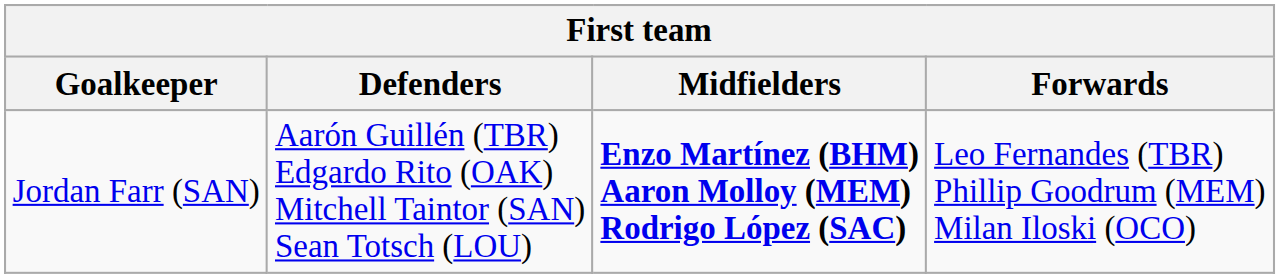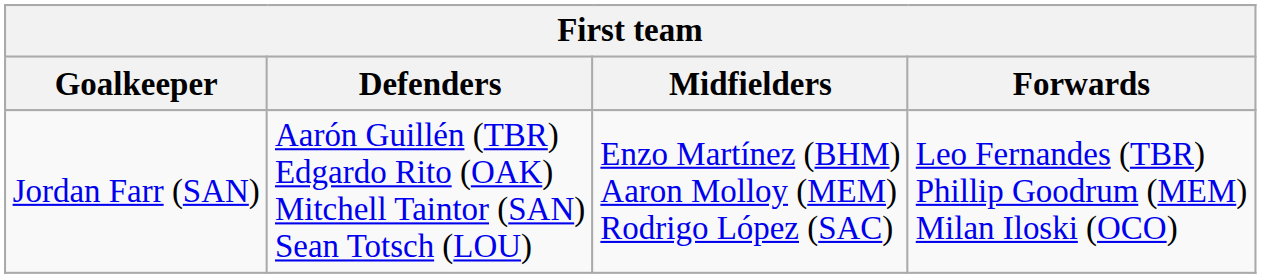(760, 190) bold -> (750, 190) normal
